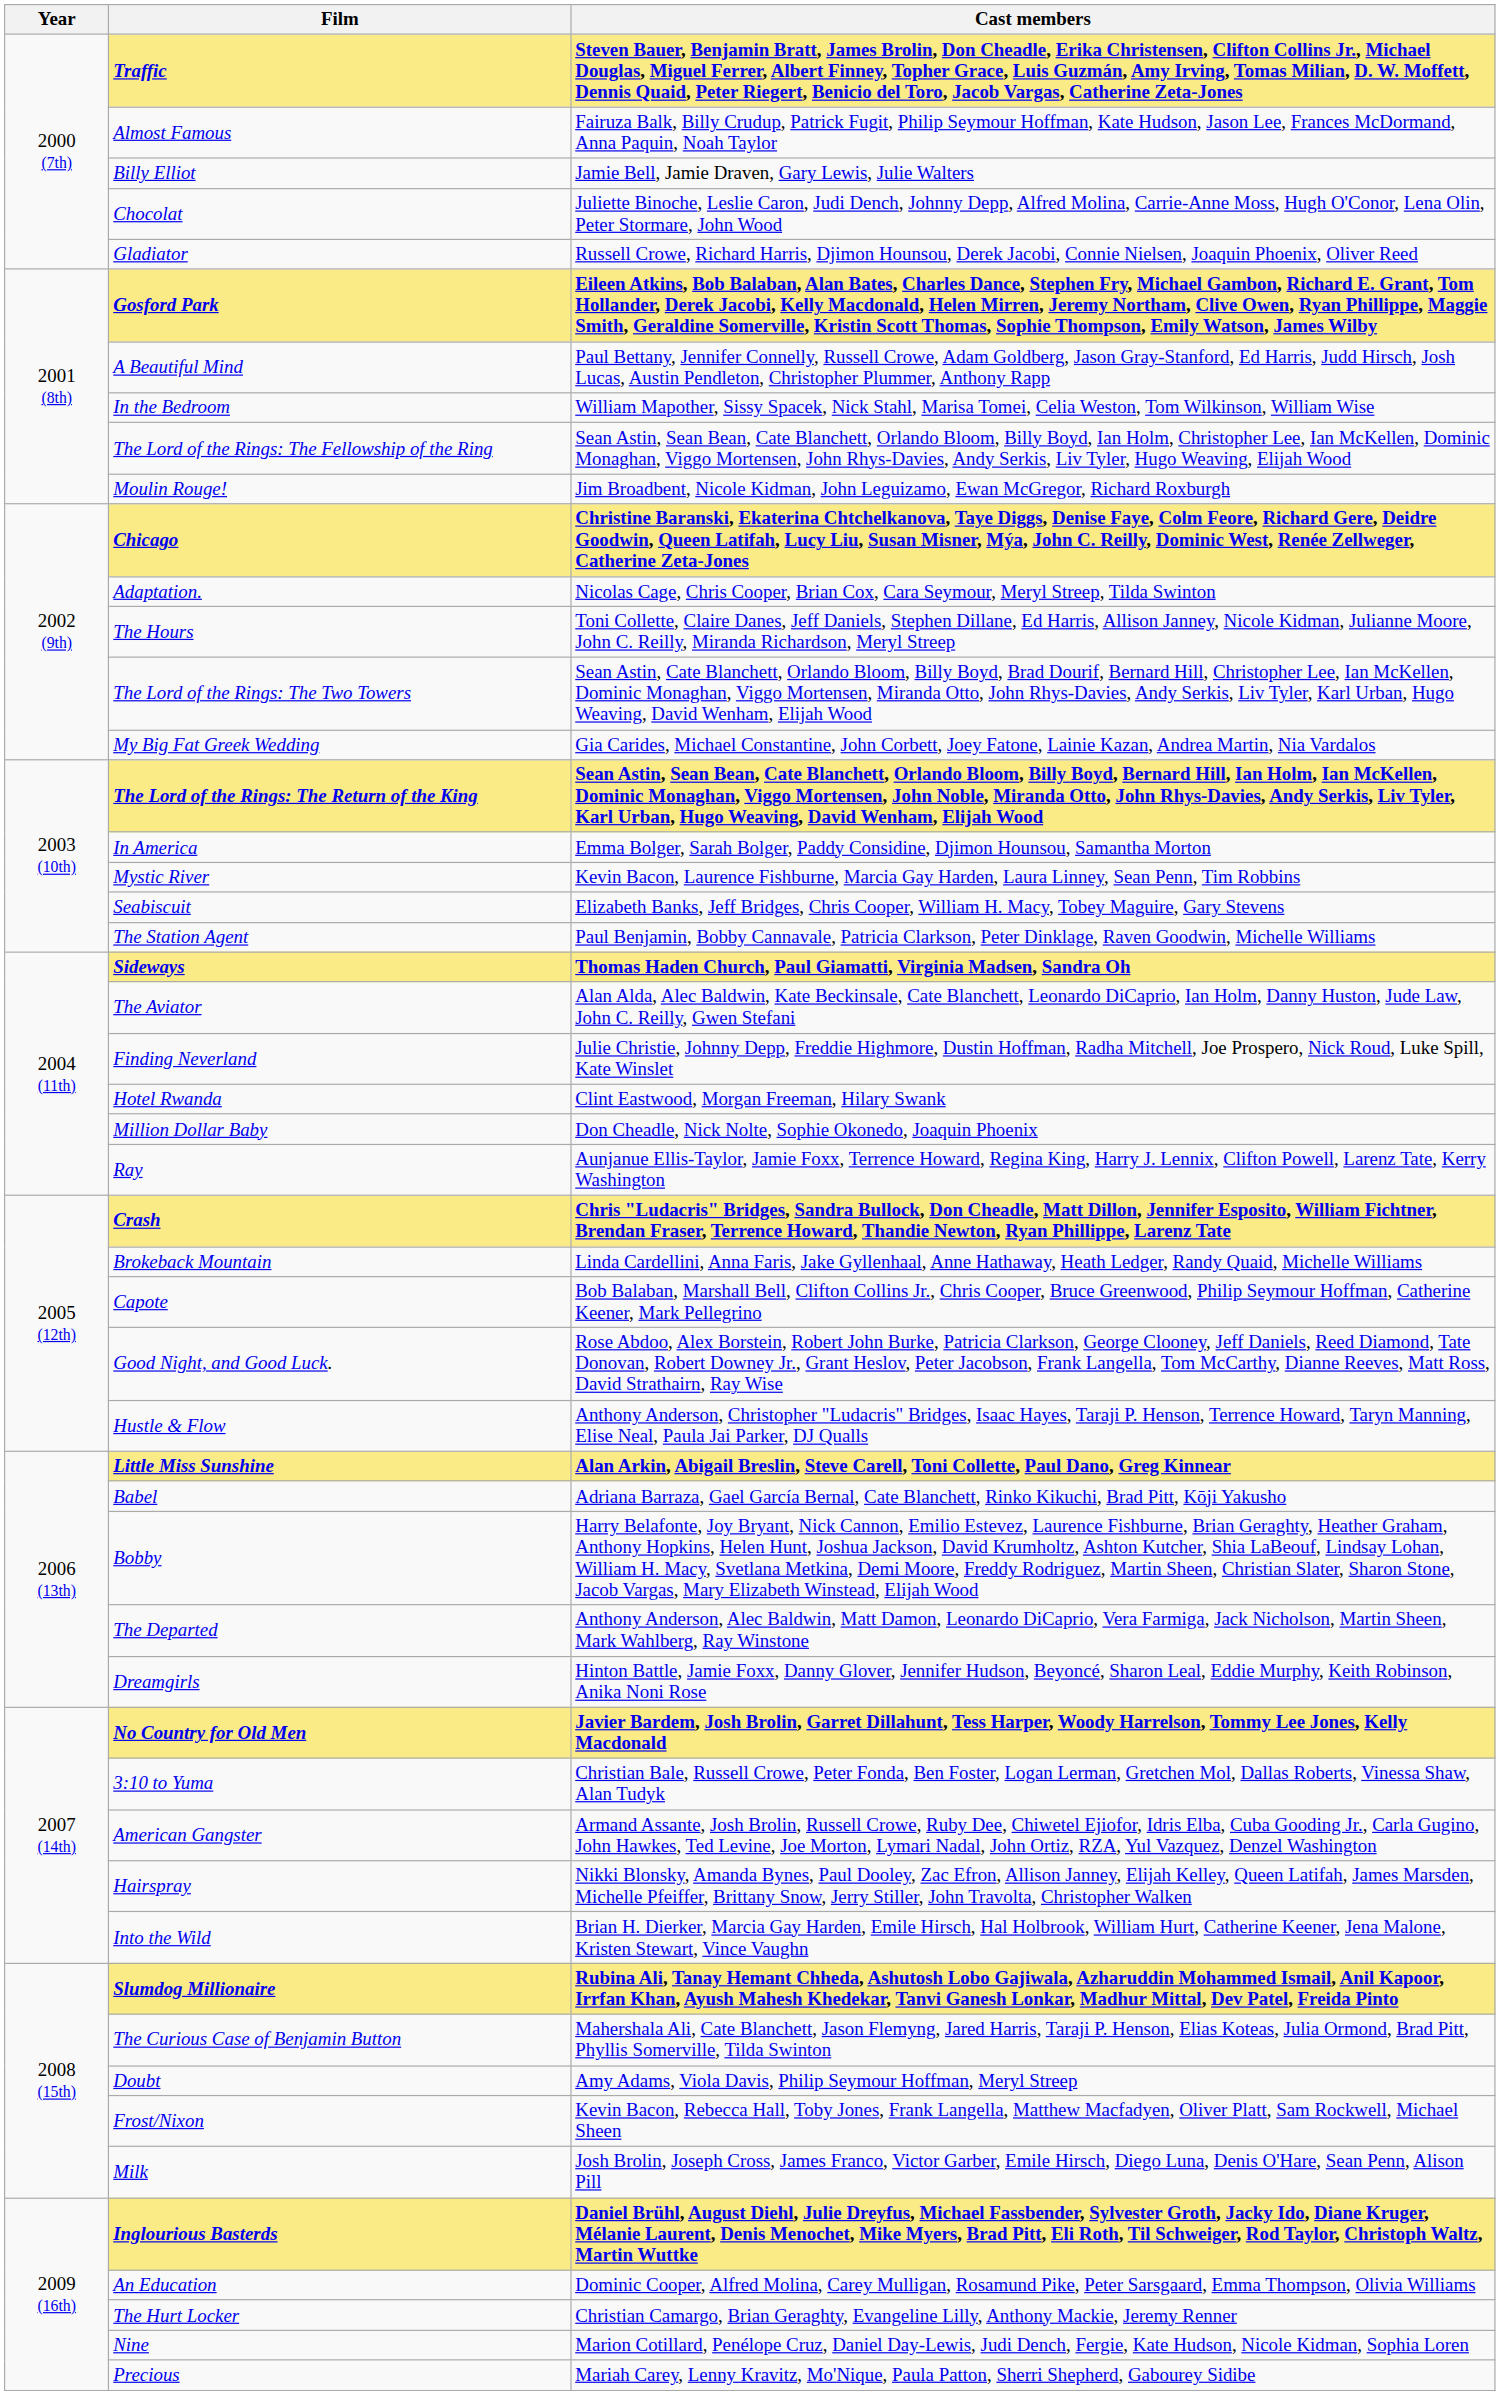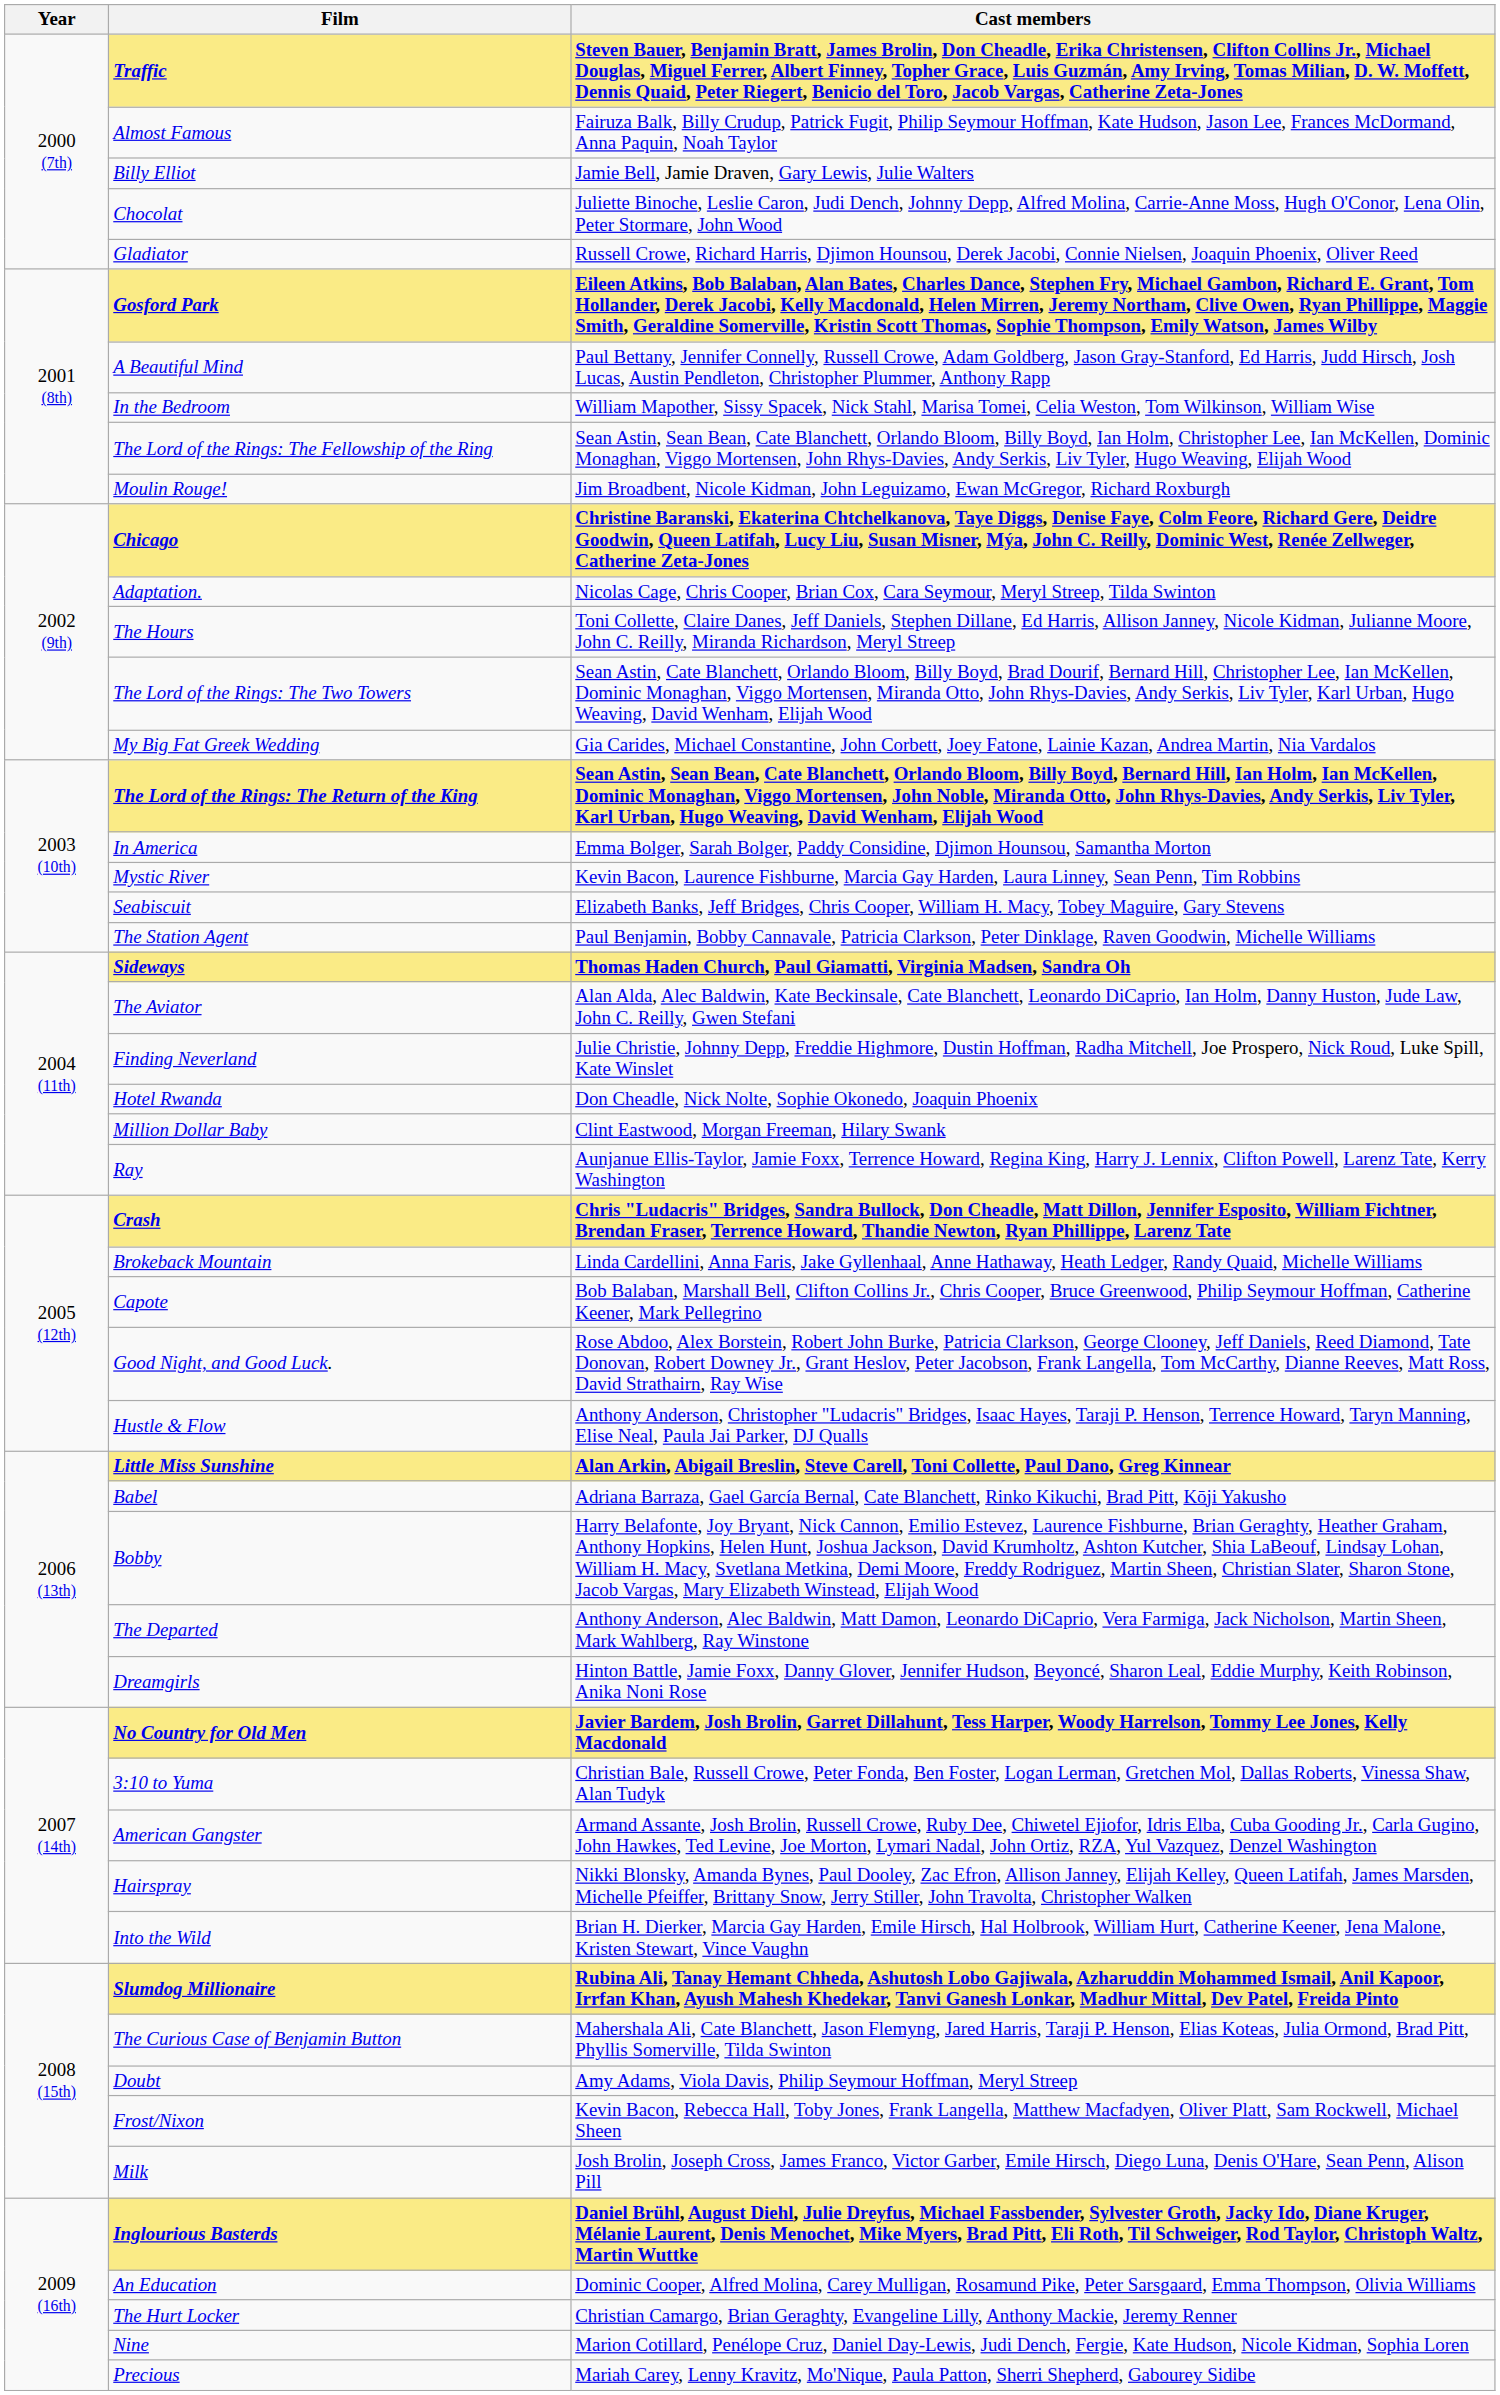(760, 1099) Clint Eastwood, Morgan Freeman, Hilary Swank -> (807, 1099) Don Cheadle, Nick Nolte, Sophie Okonedo, Joaquin Phoenix
(807, 1129) Don Cheadle, Nick Nolte, Sophie Okonedo, Joaquin Phoenix -> (760, 1129) Clint Eastwood, Morgan Freeman, Hilary Swank
